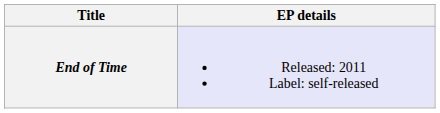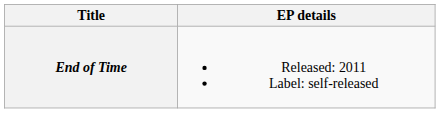(306, 75) lavender background -> (306, 75) no background
